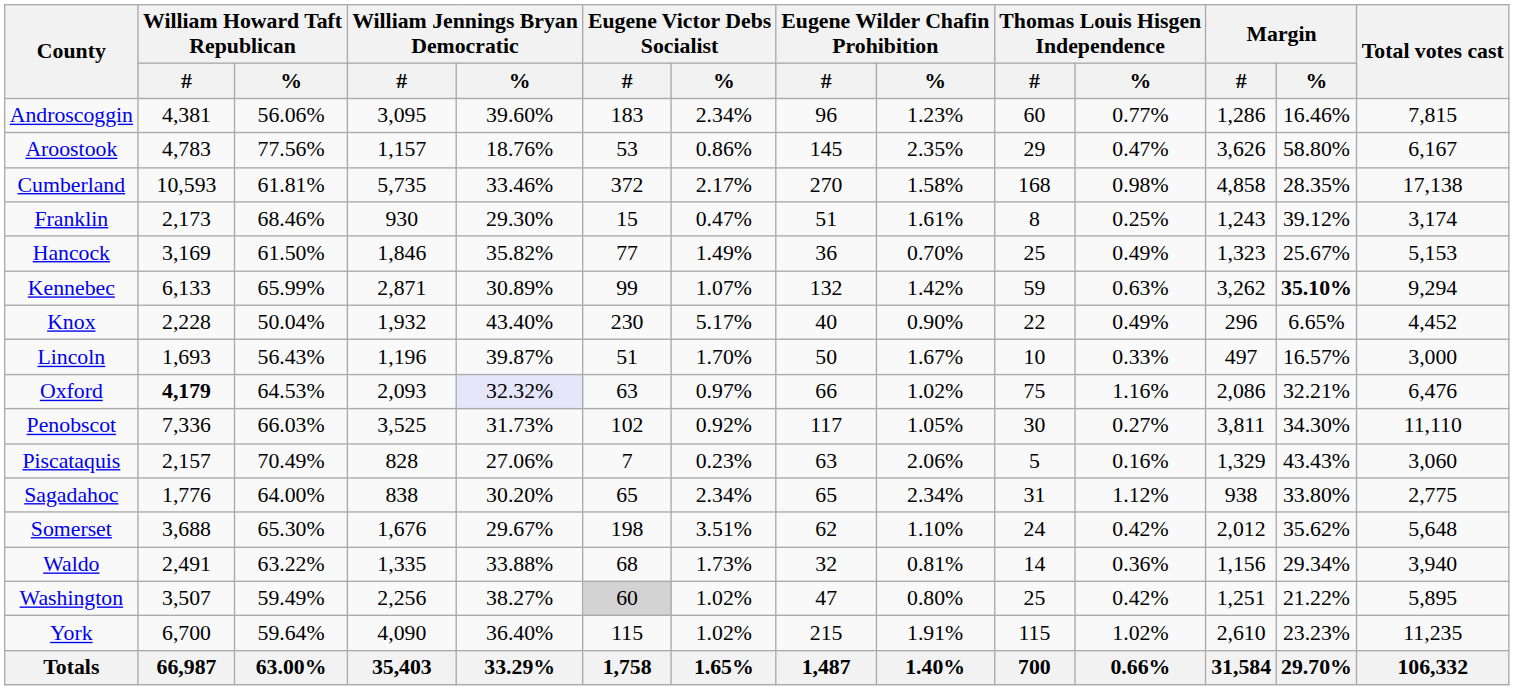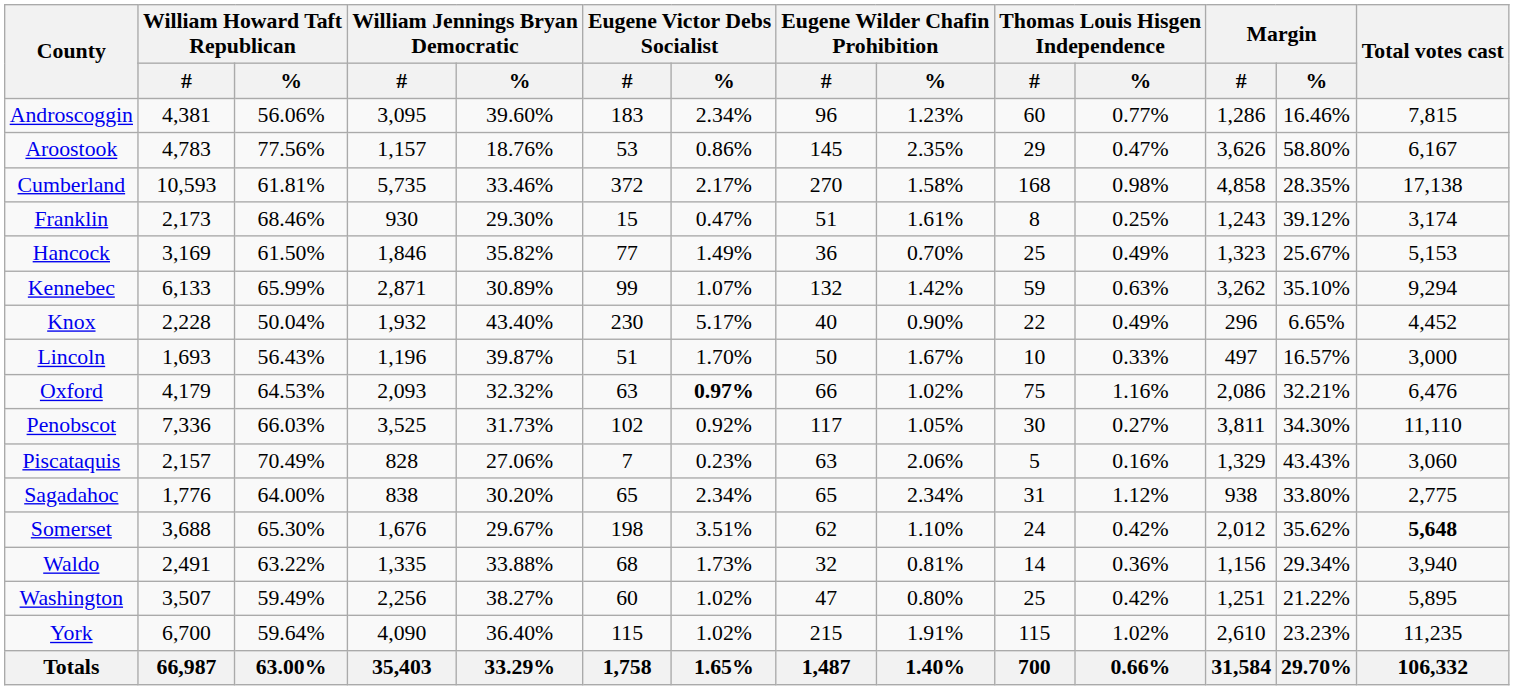(1316, 287) bold -> (1316, 287) normal
(186, 391) bold -> (186, 391) normal
(520, 391) lavender background -> (520, 391) no background
(724, 391) normal -> (724, 391) bold
(1433, 529) normal -> (1433, 529) bold
(627, 598) lightgrey background -> (627, 598) no background
